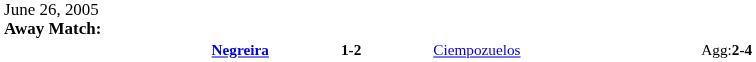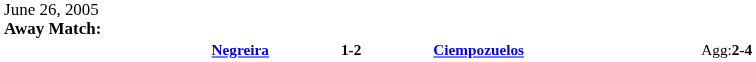(477, 50) normal -> (479, 50) bold
